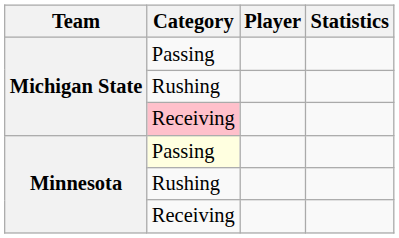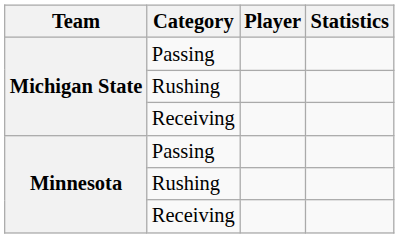(193, 118) pink background -> (193, 118) no background
(183, 151) lightyellow background -> (183, 151) no background
